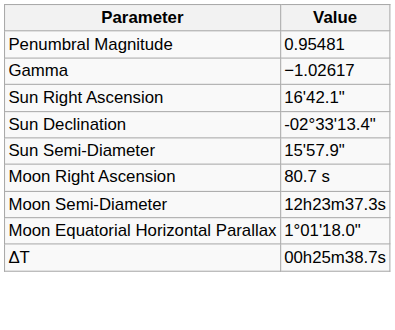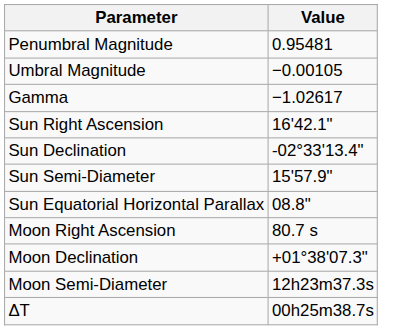+ row: (77, 71)
+ row: (136, 204)
+ row: (73, 257)
- row: (142, 230)
